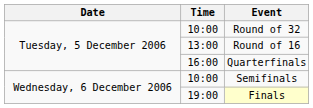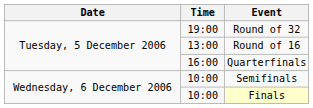(203, 29) 10:00 -> (203, 29) 19:00
(203, 95) 19:00 -> (203, 95) 10:00
